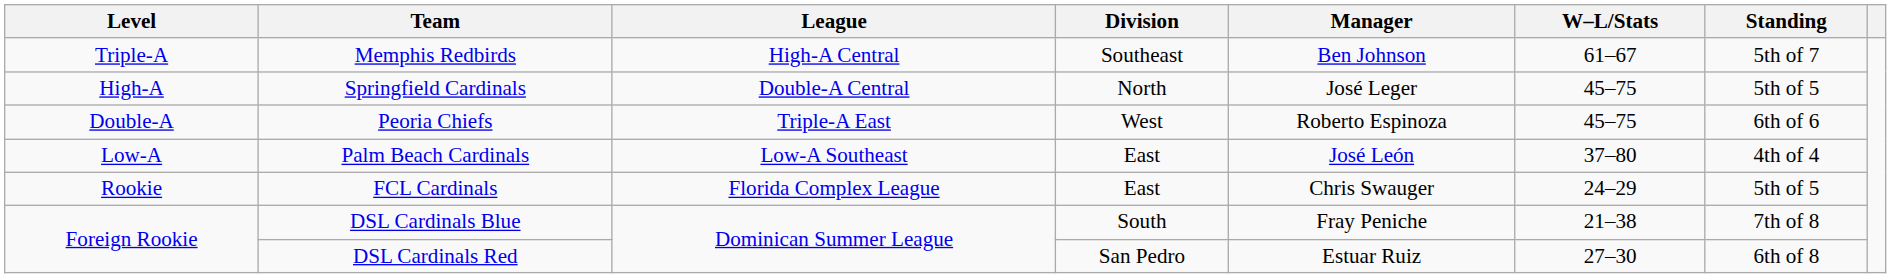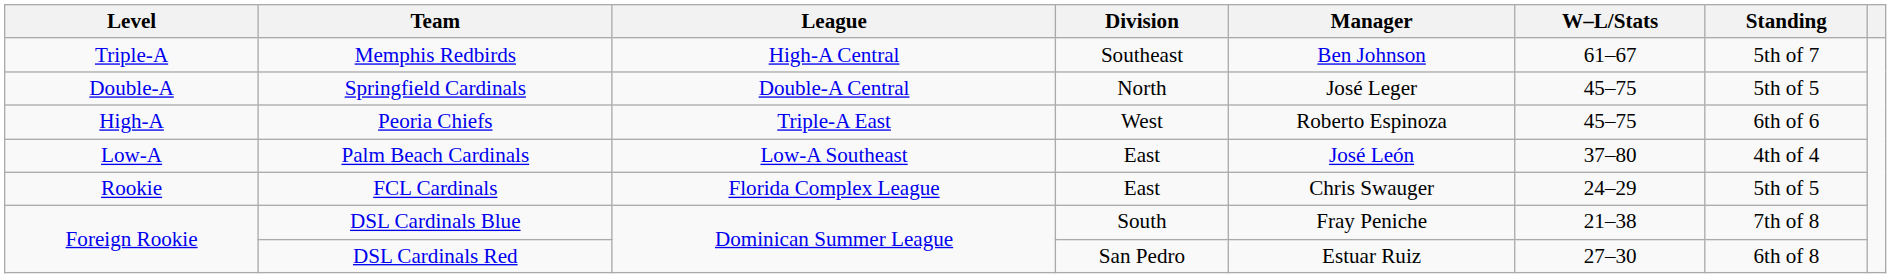(132, 88) High-A -> (132, 88) Double-A
(132, 121) Double-A -> (132, 121) High-A
